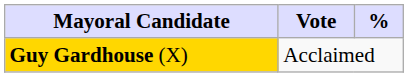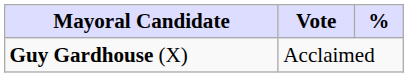(99, 54) gold background -> (99, 54) no background
